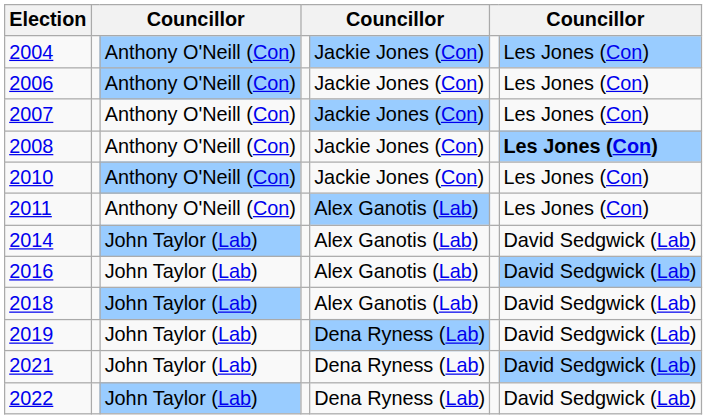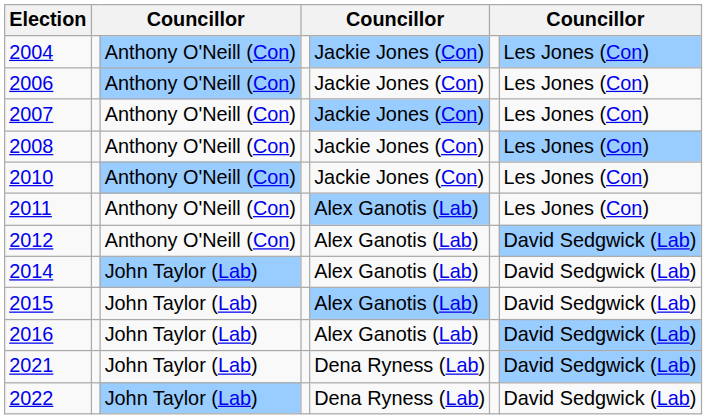(581, 146) bold -> (576, 146) normal
+ row: (31, 240)
+ row: (31, 303)
- row: (31, 303)
- row: (31, 334)
